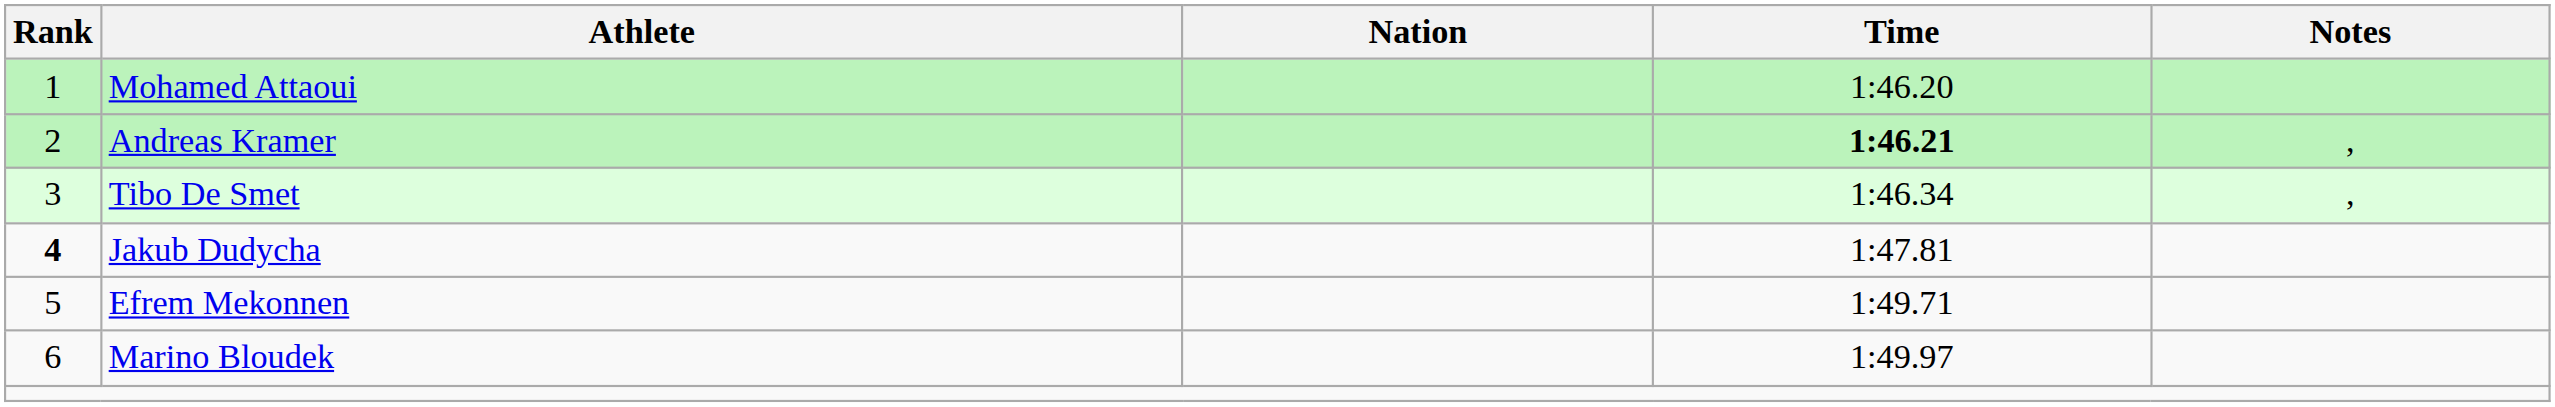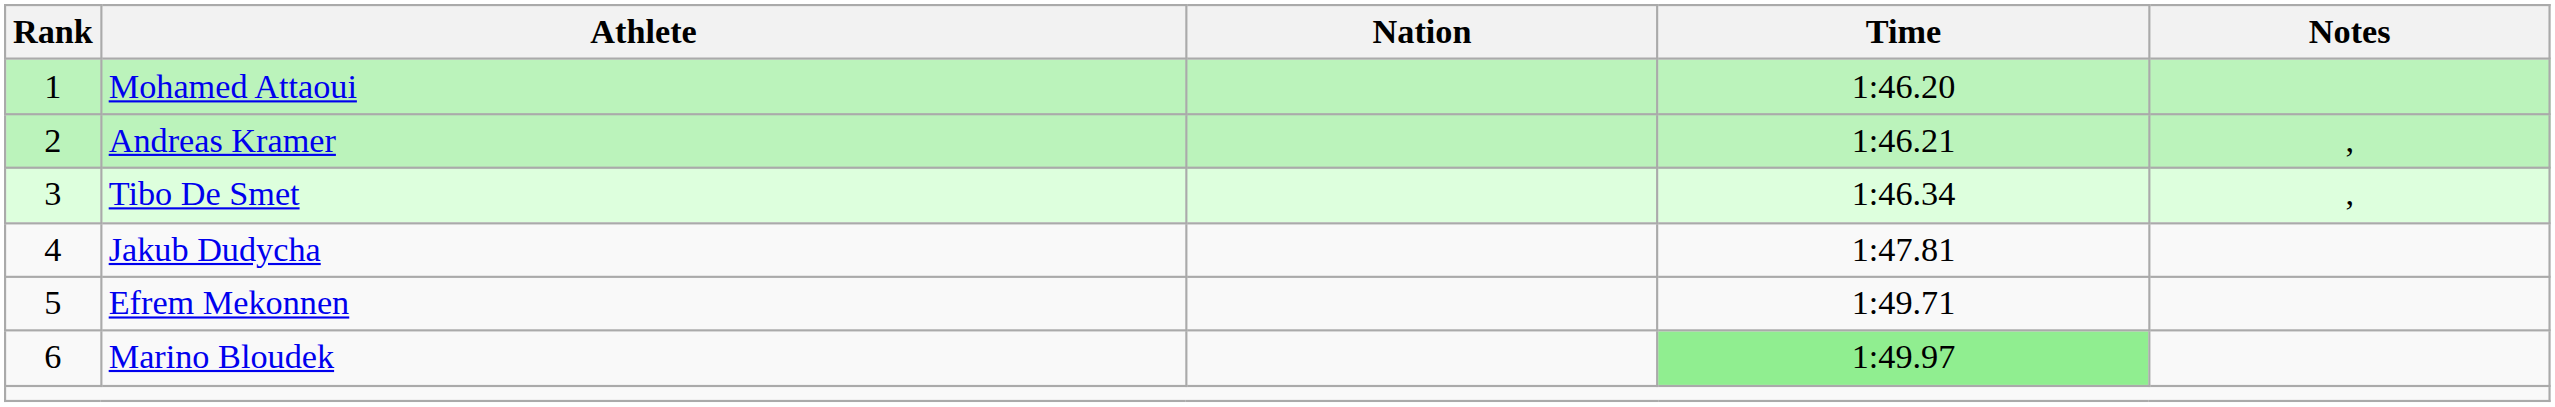(1902, 140) bold -> (1904, 140) normal
(53, 248) bold -> (53, 248) normal
(1902, 357) no background -> (1904, 357) lightgreen background
